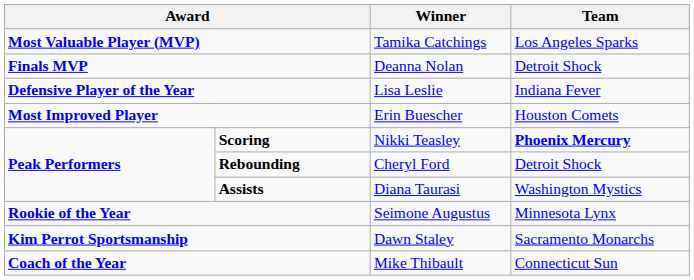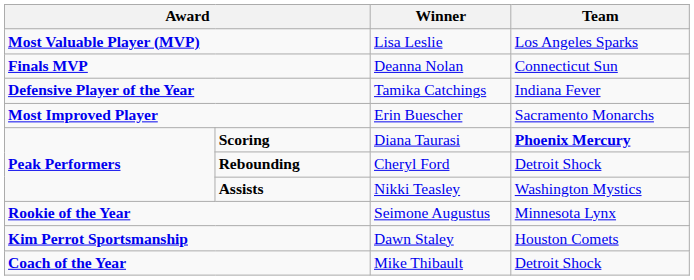(430, 41) Tamika Catchings -> (408, 41) Lisa Leslie
(558, 66) Detroit Shock -> (566, 66) Connecticut Sun
(408, 90) Lisa Leslie -> (430, 90) Tamika Catchings
(567, 115) Houston Comets -> (584, 115) Sacramento Monarchs
(417, 139) Nikki Teasley -> (417, 139) Diana Taurasi
(417, 189) Diana Taurasi -> (417, 189) Nikki Teasley
(584, 238) Sacramento Monarchs -> (567, 238) Houston Comets
(566, 262) Connecticut Sun -> (558, 262) Detroit Shock
